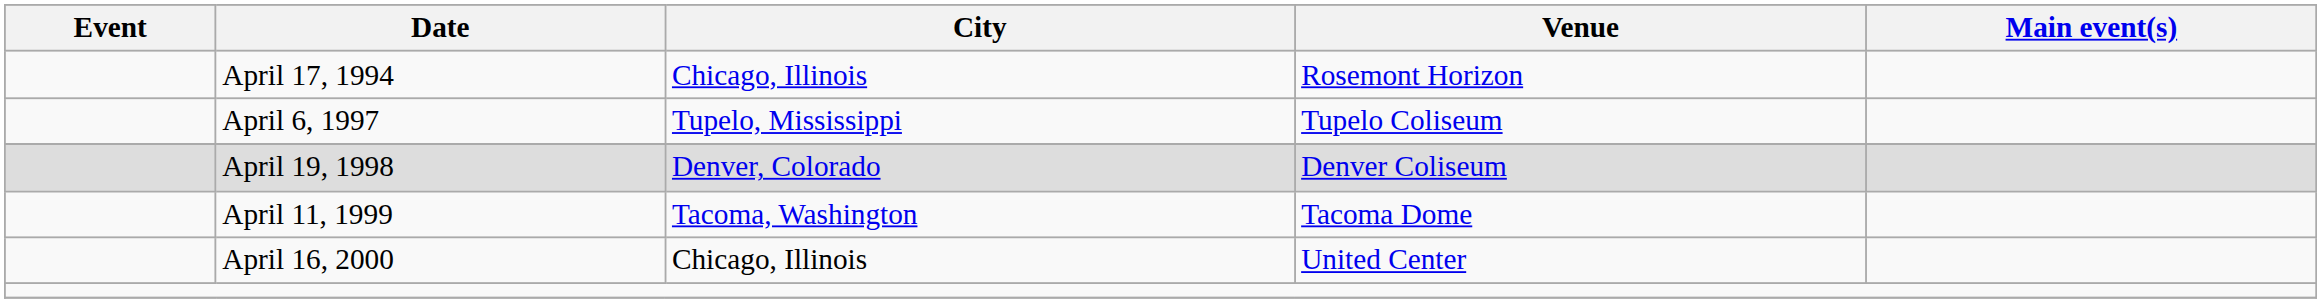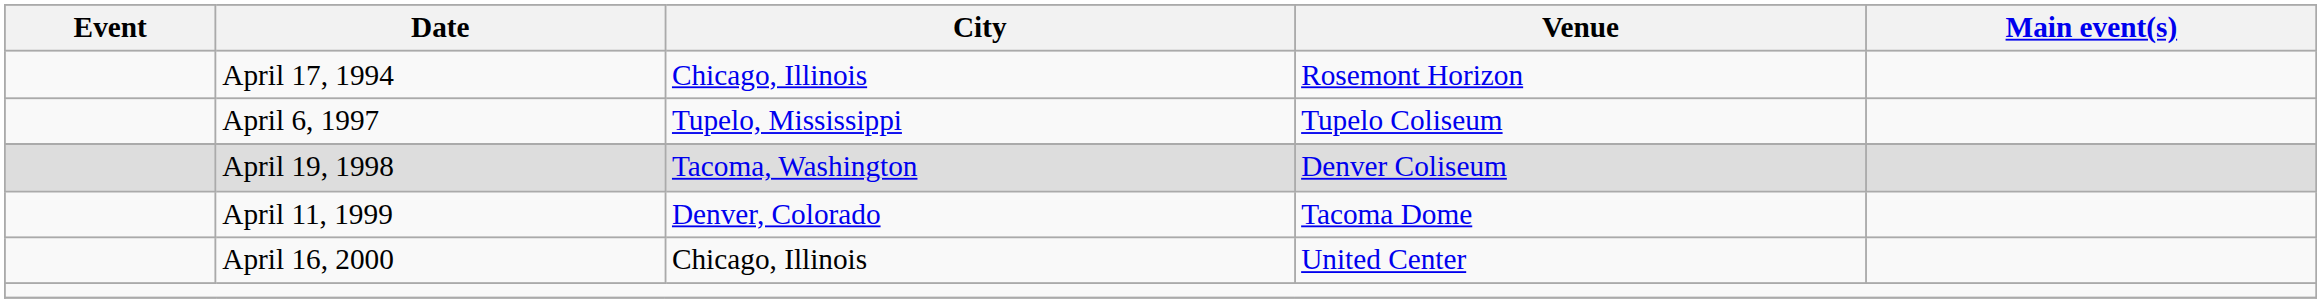(776, 167) Denver, Colorado -> (795, 167) Tacoma, Washington
(795, 213) Tacoma, Washington -> (776, 213) Denver, Colorado
